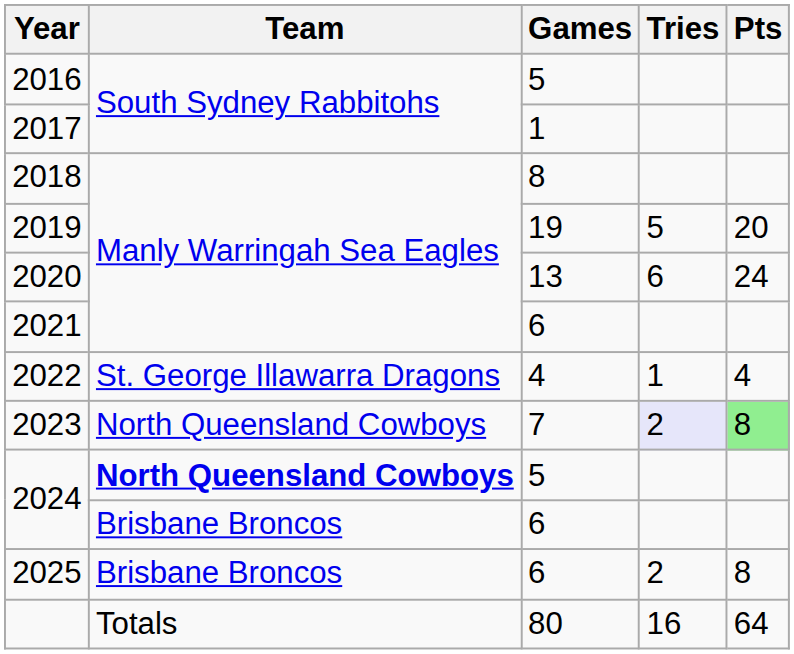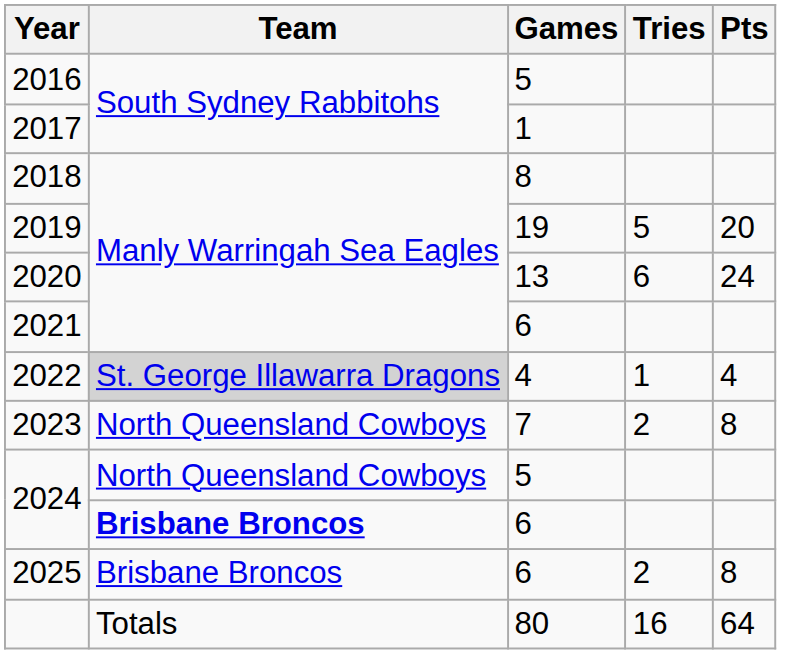(298, 375) no background -> (298, 375) lightgrey background
(655, 425) lavender background -> (642, 425) no background
(743, 425) lightgreen background -> (729, 425) no background
(305, 474) bold -> (291, 474) normal
(219, 524) normal -> (230, 524) bold
